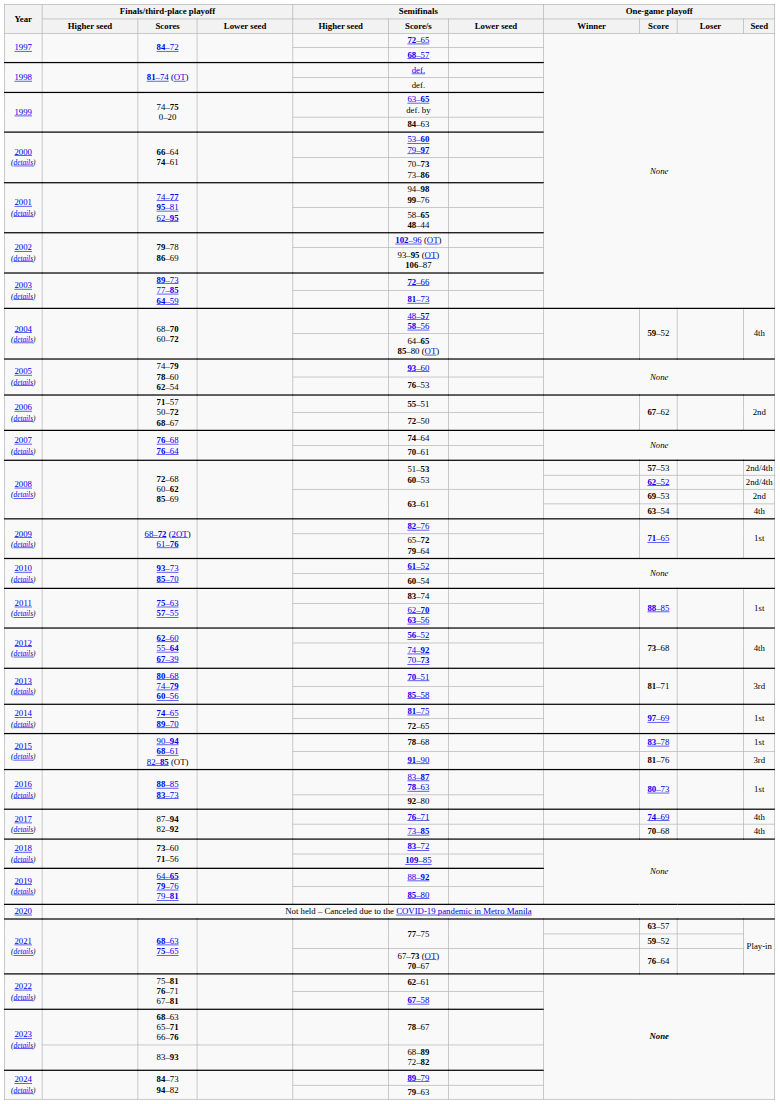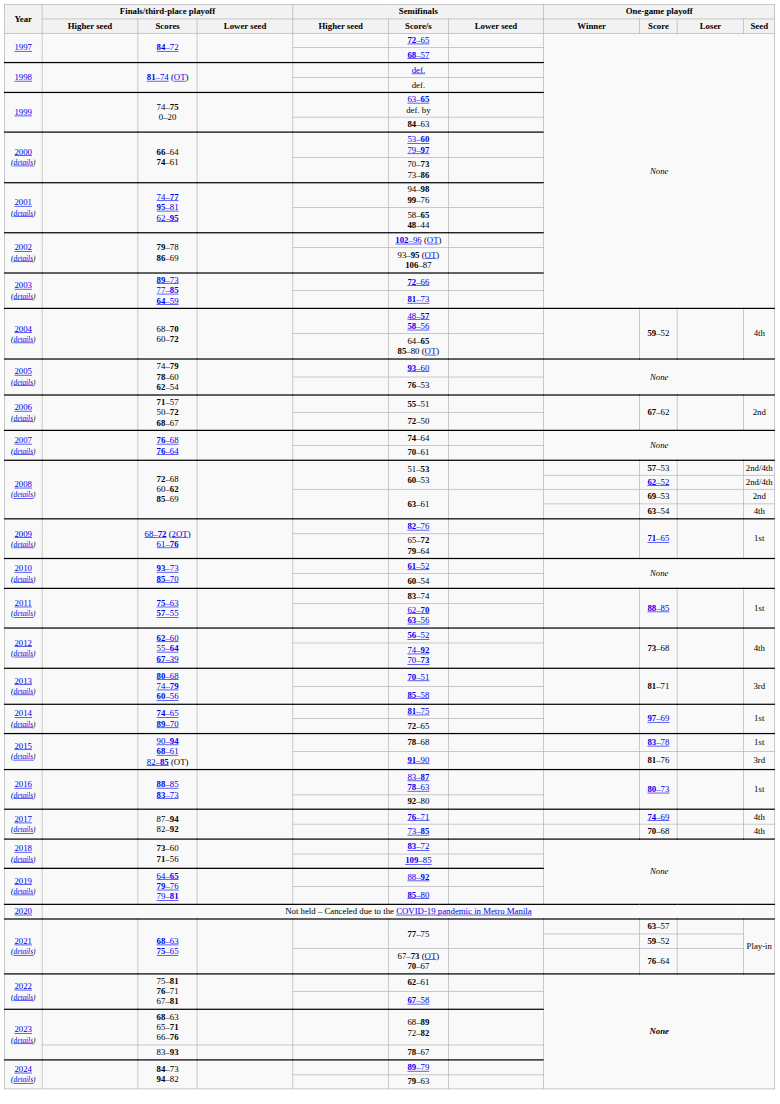(418, 1027) 78–67 -> (418, 1027) 68–89 72–82
(418, 1057) 68–89 72–82 -> (418, 1052) 78–67
